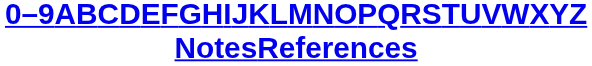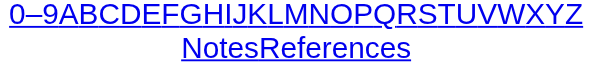(296, 31) bold -> (296, 31) normal
